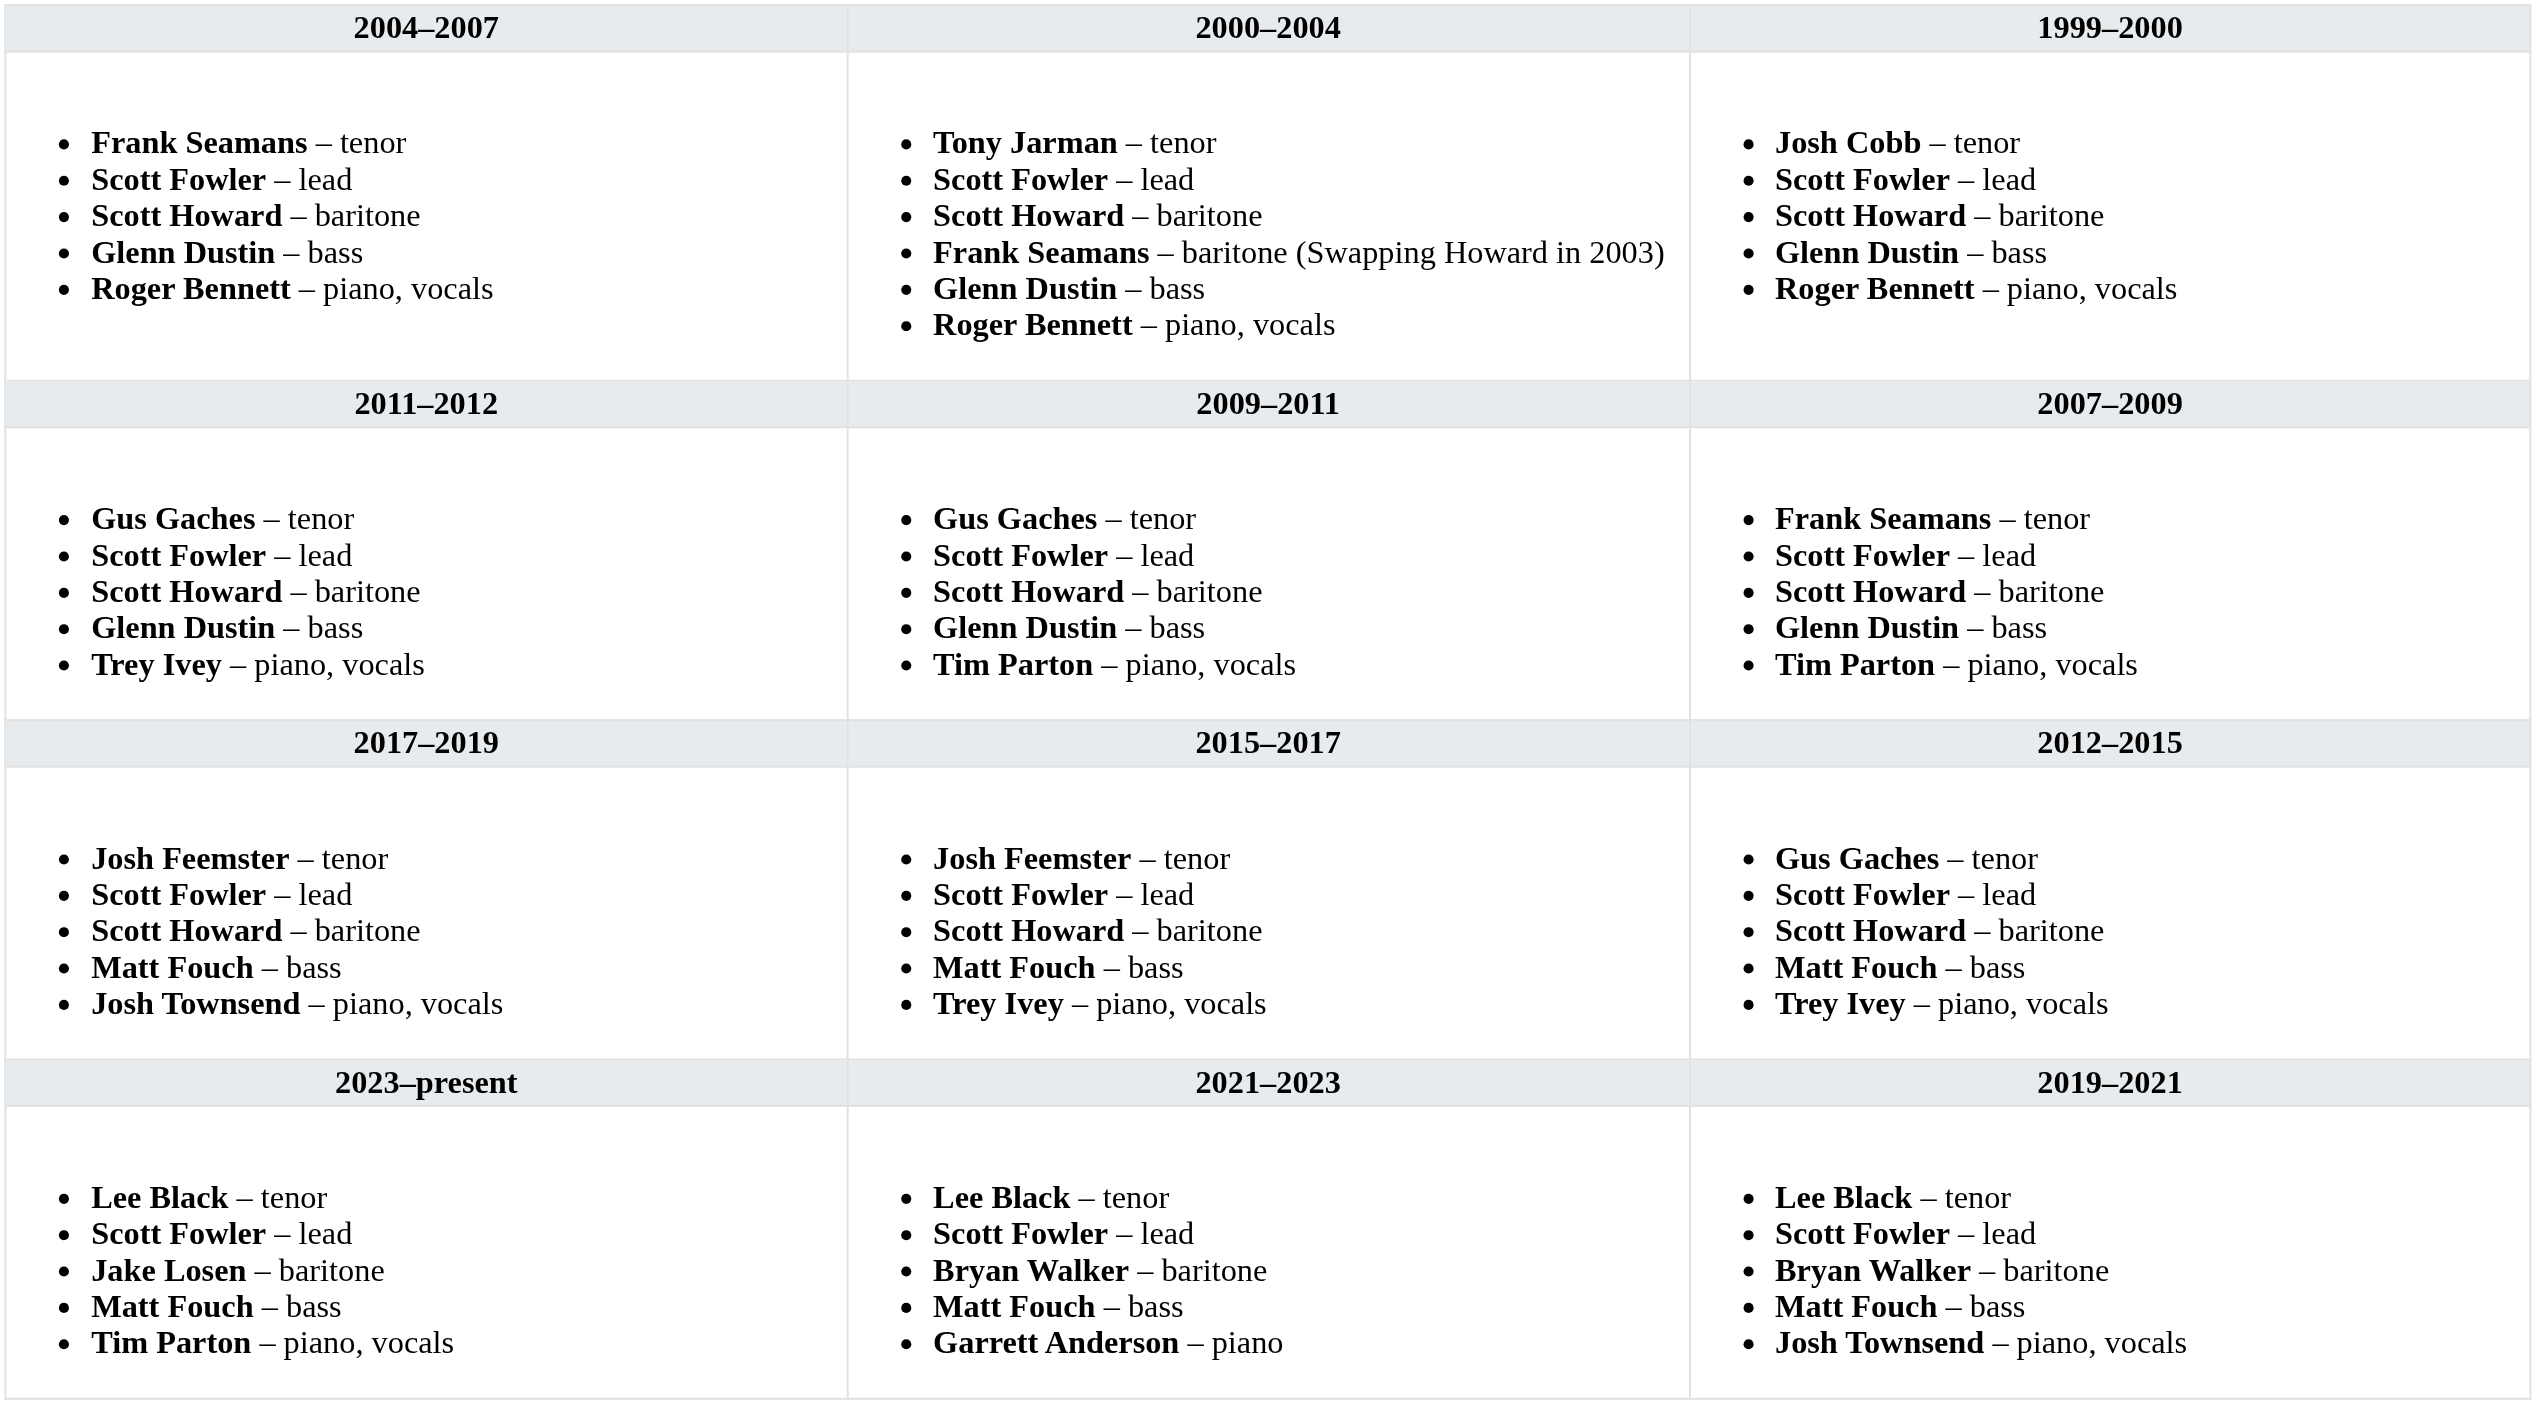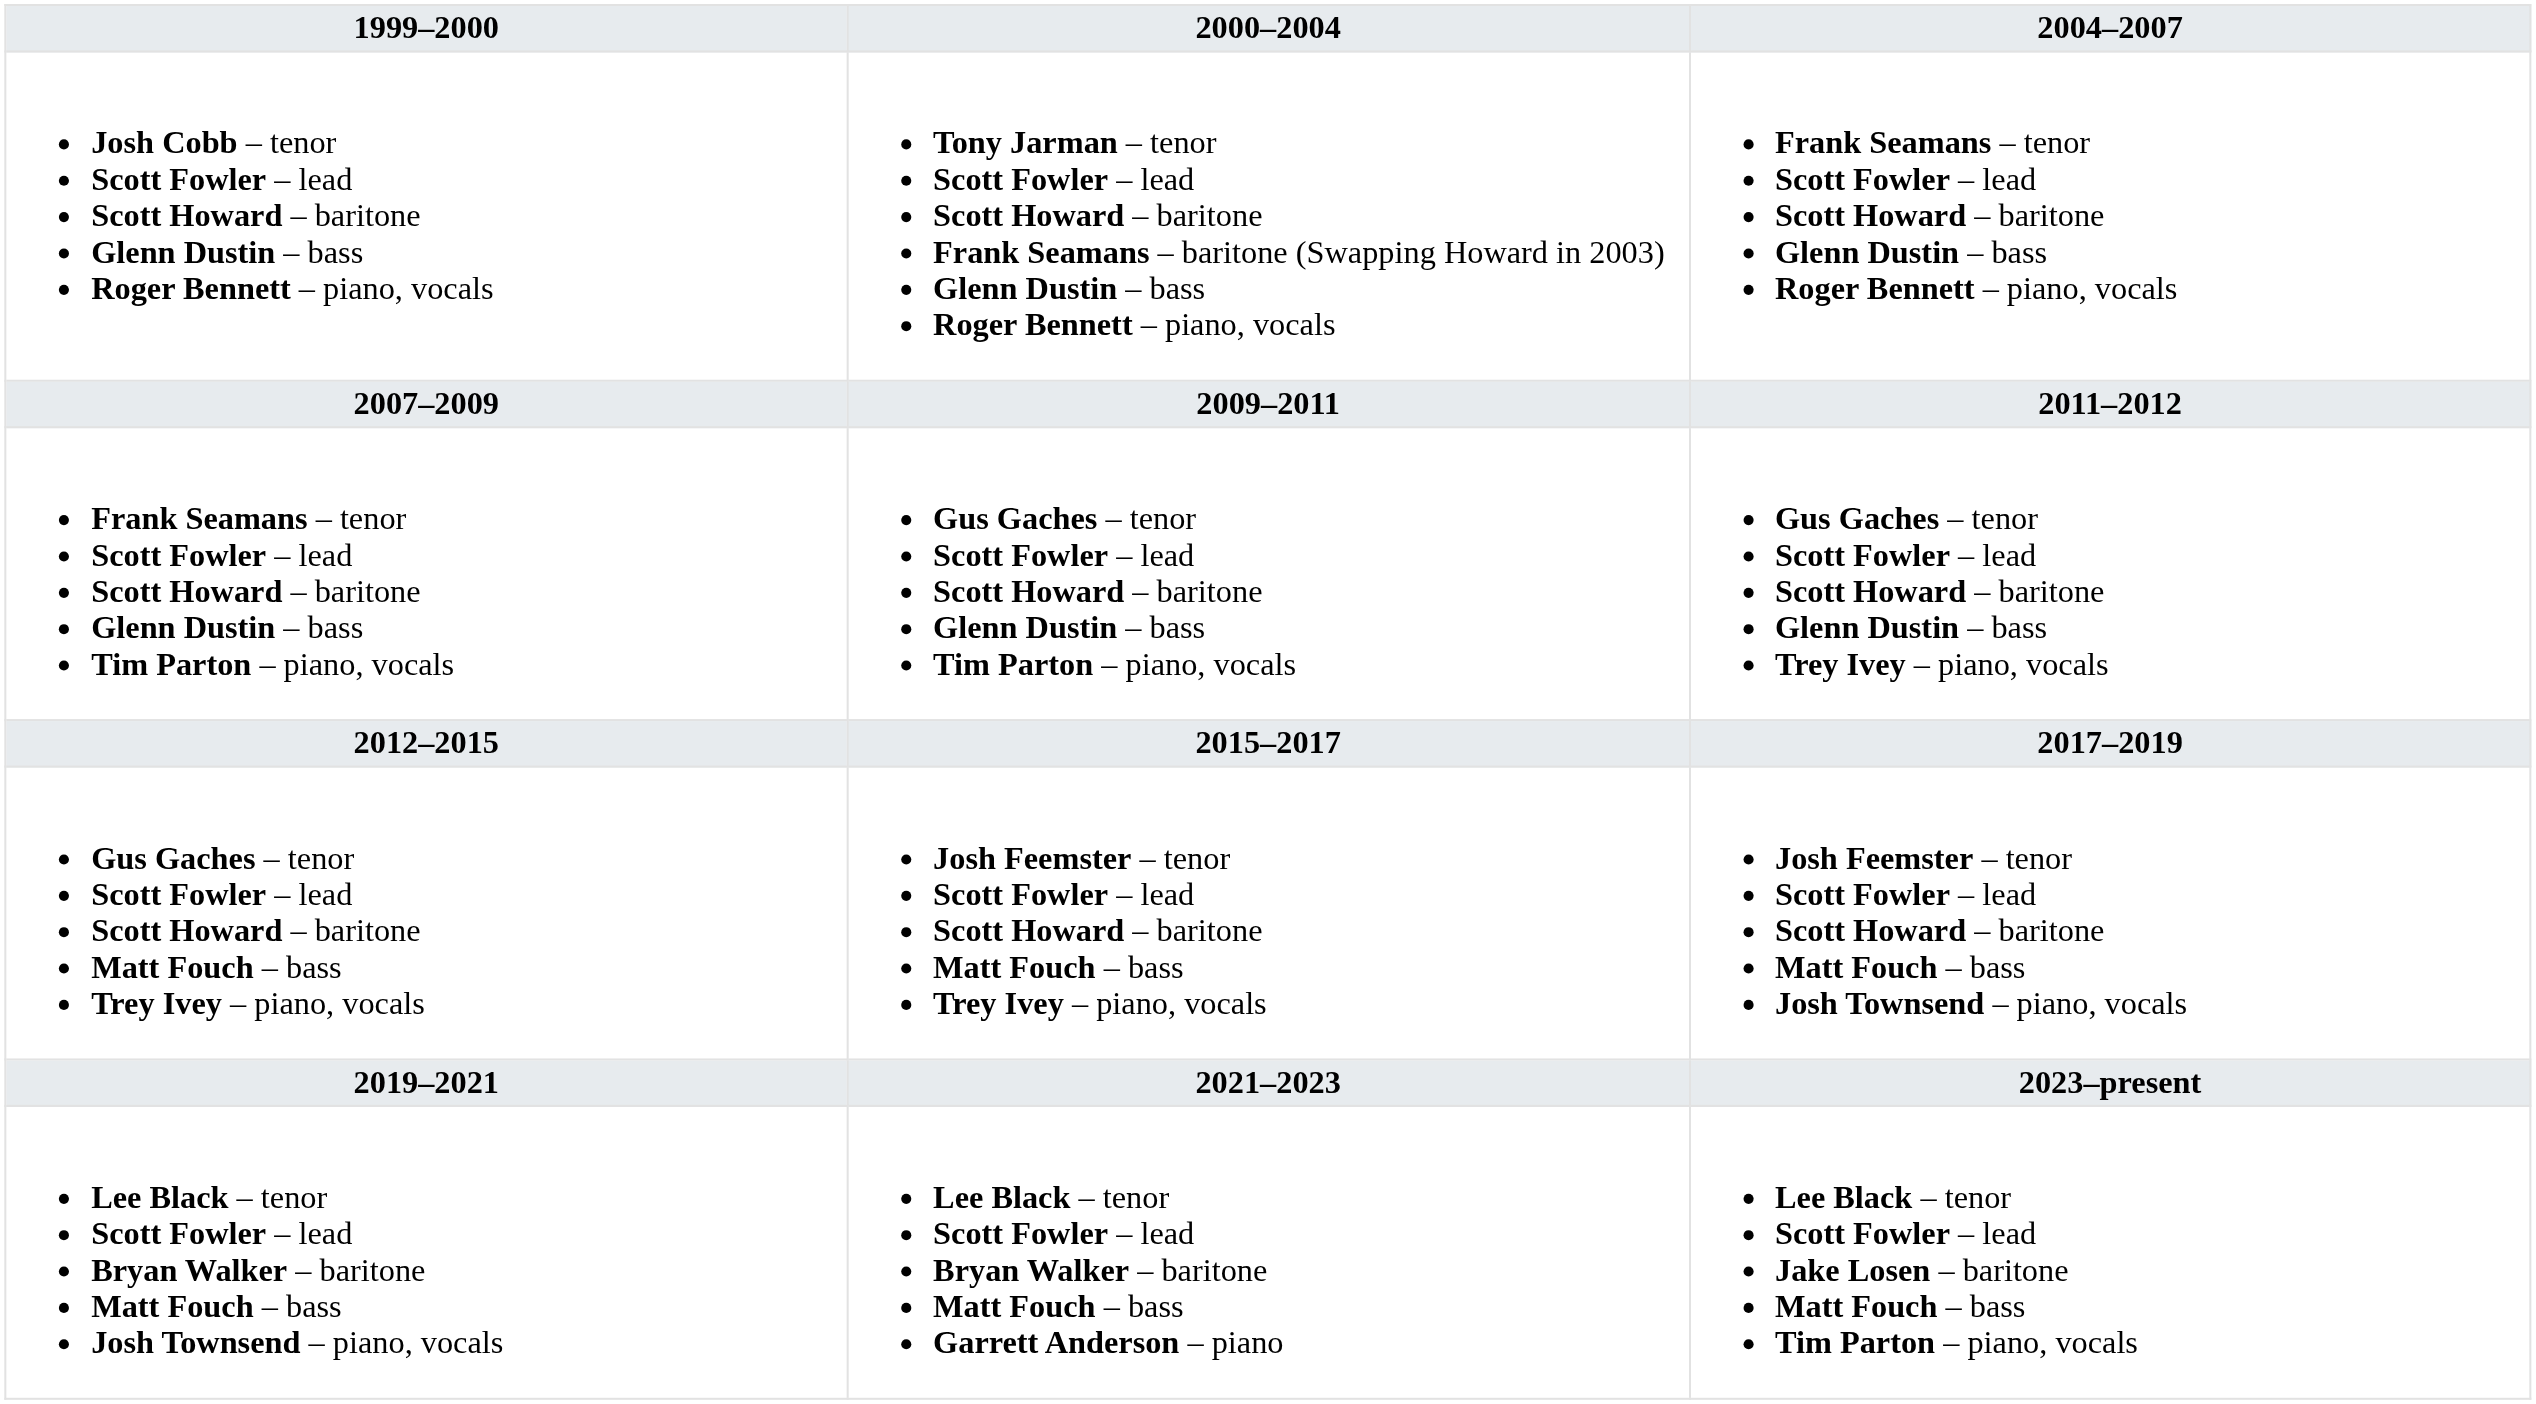columns swapped: (2110, 27) <-> (426, 27)
